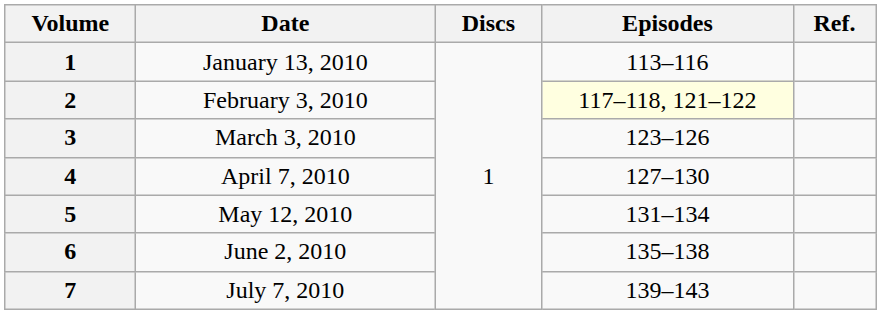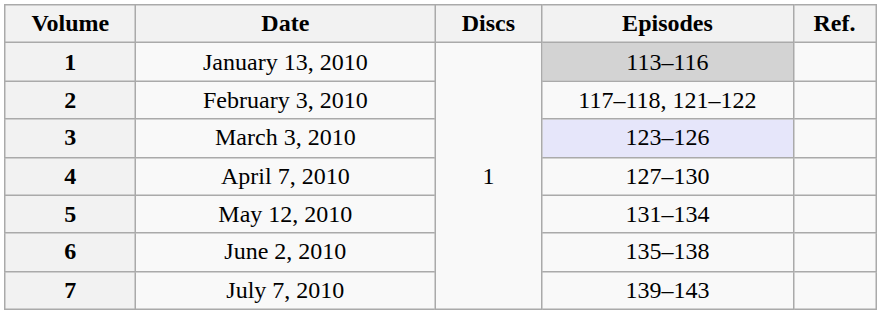(667, 61) no background -> (667, 61) lightgrey background
(667, 99) lightyellow background -> (667, 99) no background
(667, 137) no background -> (667, 137) lavender background
